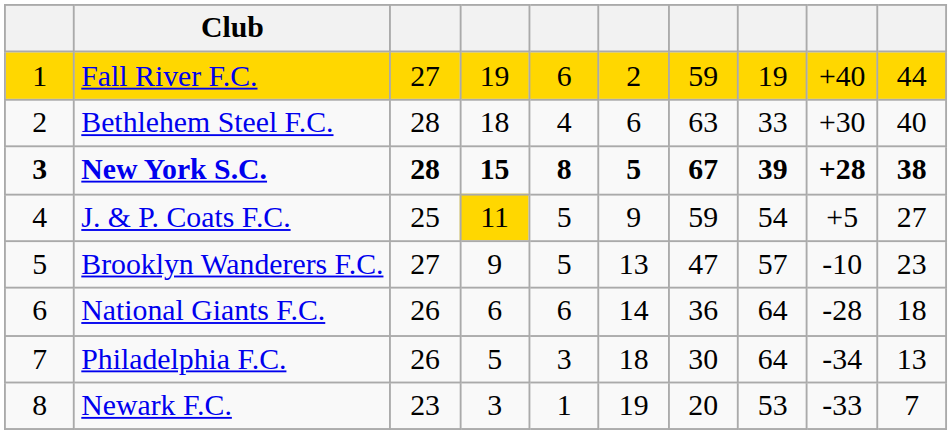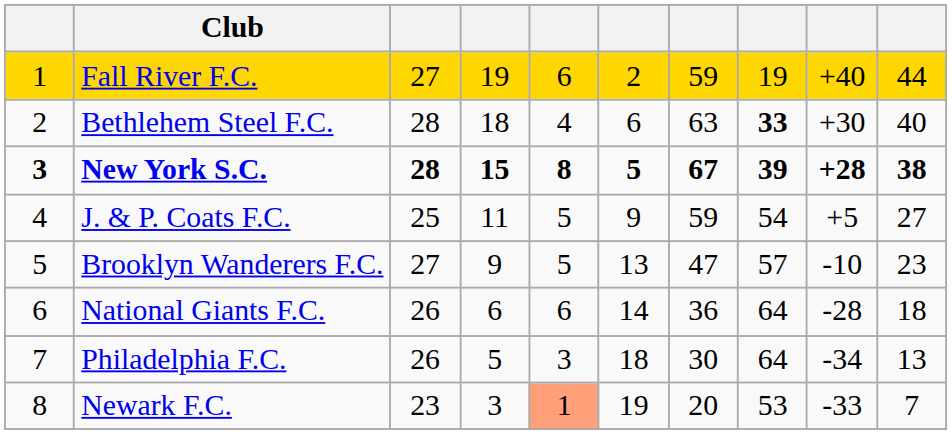(773, 122) normal -> (773, 122) bold
(495, 216) gold background -> (495, 216) no background
(564, 405) no background -> (564, 405) lightsalmon background
